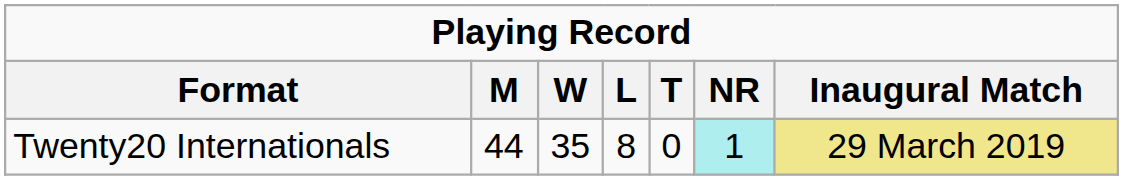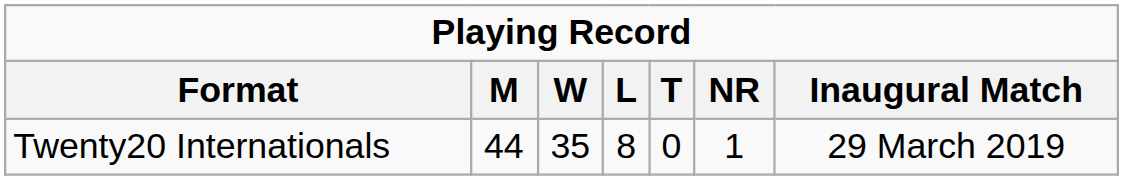(734, 145) paleturquoise background -> (734, 145) no background
(946, 145) khaki background -> (946, 145) no background
